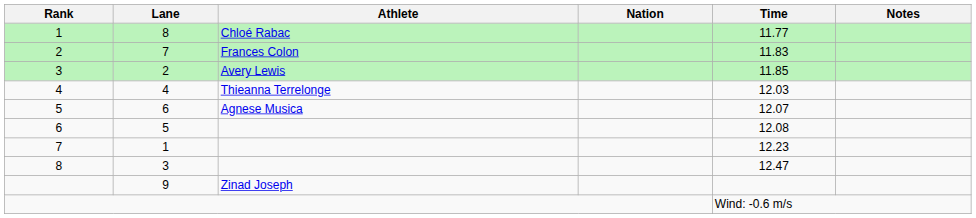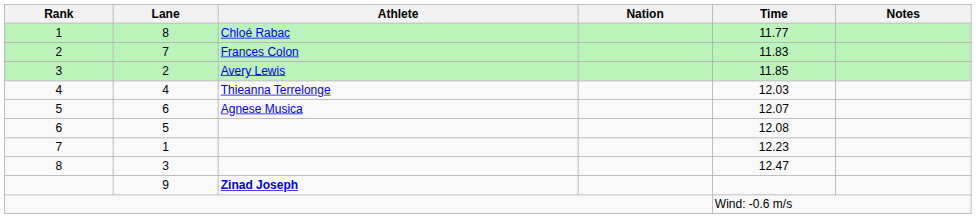(257, 185) normal -> (259, 185) bold
